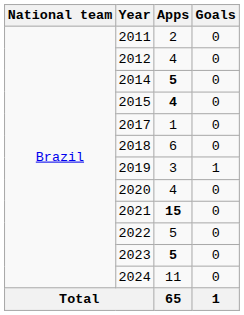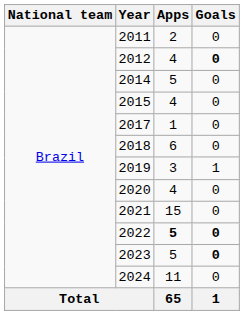(216, 59) normal -> (216, 59) bold
(173, 81) bold -> (173, 81) normal
(173, 103) bold -> (173, 103) normal
(173, 212) bold -> (173, 212) normal
(173, 234) normal -> (173, 234) bold
(216, 234) normal -> (216, 234) bold
(173, 255) bold -> (173, 255) normal
(216, 255) normal -> (216, 255) bold
